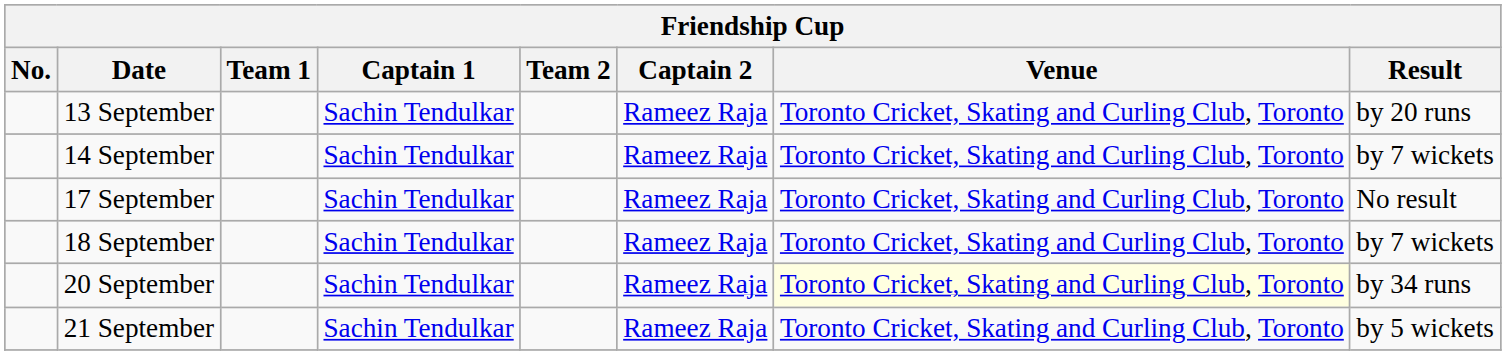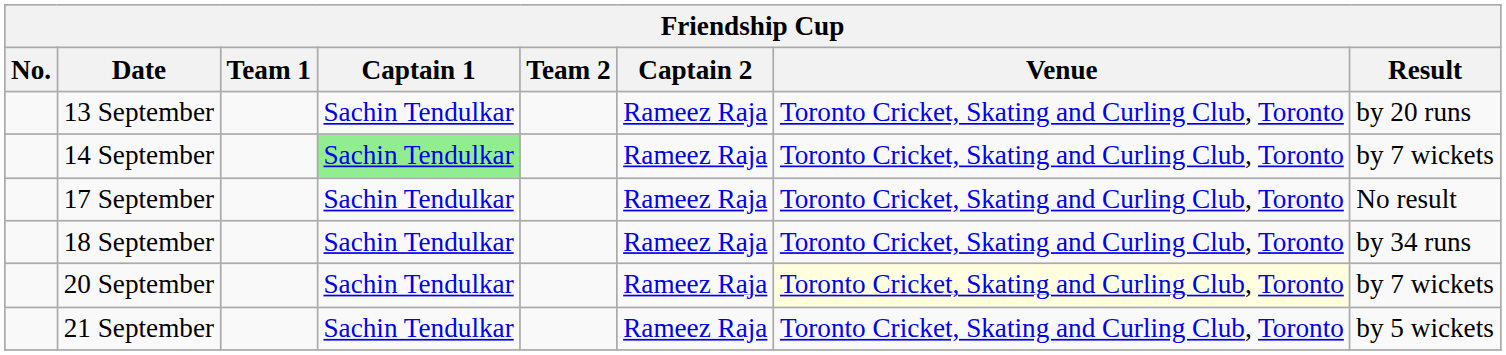(419, 155) no background -> (419, 155) lightgreen background
(1425, 241) by 7 wickets -> (1414, 241) by 34 runs
(1414, 284) by 34 runs -> (1425, 284) by 7 wickets
